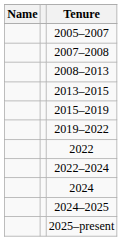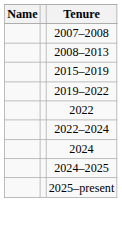- row: (82, 33)
- row: (82, 91)
